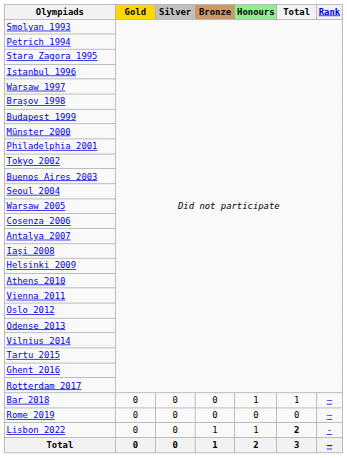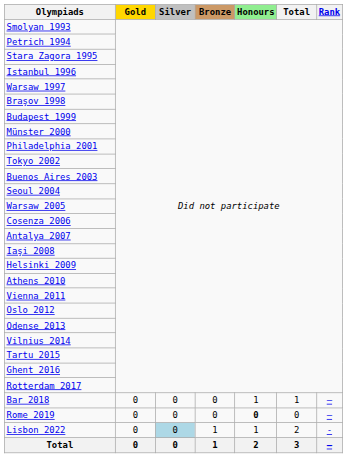(256, 415) normal -> (256, 415) bold
(175, 430) no background -> (175, 430) lightblue background
(297, 430) bold -> (297, 430) normal
